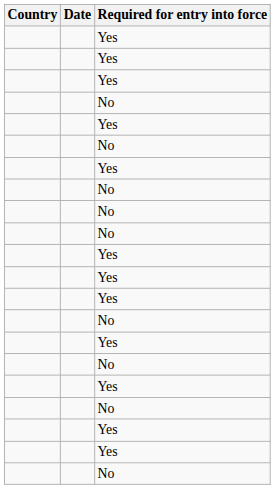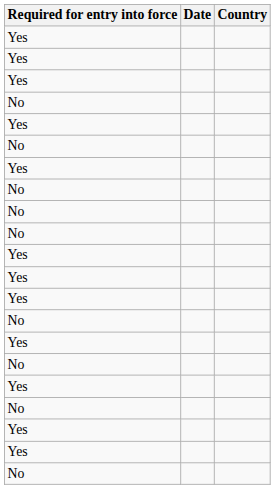columns swapped: (32, 15) <-> (182, 15)
